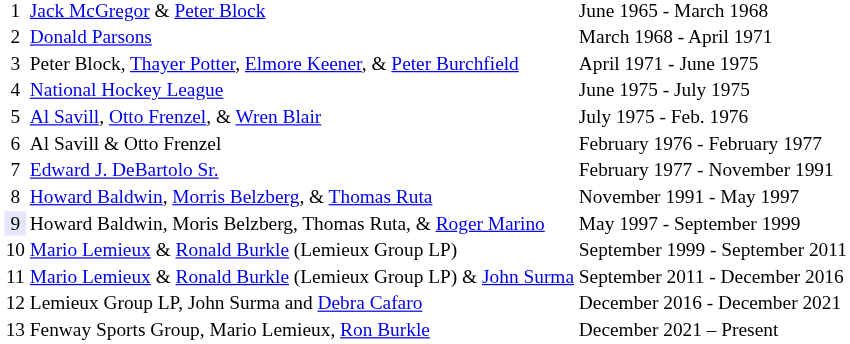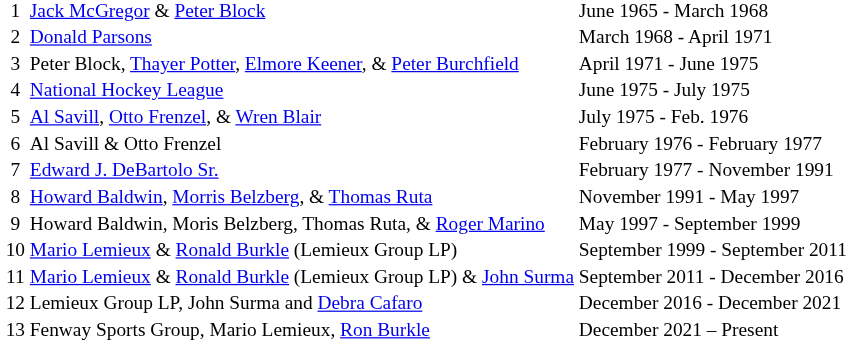(15, 223) lavender background -> (15, 223) no background
